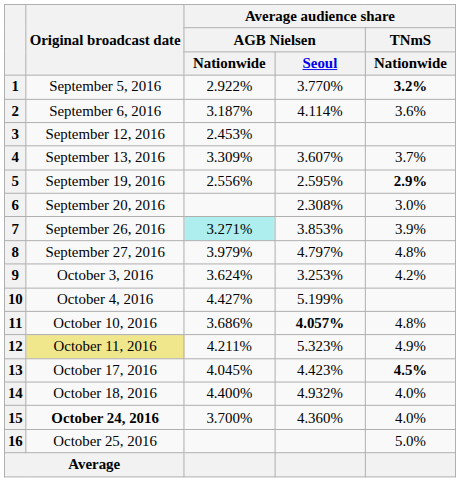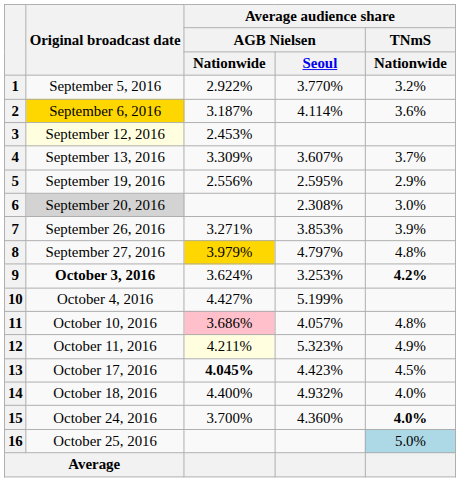(410, 87) bold -> (410, 87) normal
(105, 110) no background -> (105, 110) gold background
(105, 134) no background -> (105, 134) lightyellow background
(410, 181) bold -> (410, 181) normal
(105, 205) no background -> (105, 205) lightgrey background
(229, 228) paleturquoise background -> (229, 228) no background
(229, 252) no background -> (229, 252) gold background
(105, 275) normal -> (105, 275) bold
(410, 275) normal -> (410, 275) bold
(229, 323) no background -> (229, 323) pink background
(320, 323) bold -> (320, 323) normal
(105, 346) khaki background -> (105, 346) no background
(229, 346) no background -> (229, 346) lightyellow background
(229, 370) normal -> (229, 370) bold
(410, 370) bold -> (410, 370) normal
(105, 417) bold -> (105, 417) normal
(410, 417) normal -> (410, 417) bold
(410, 441) no background -> (410, 441) lightblue background
